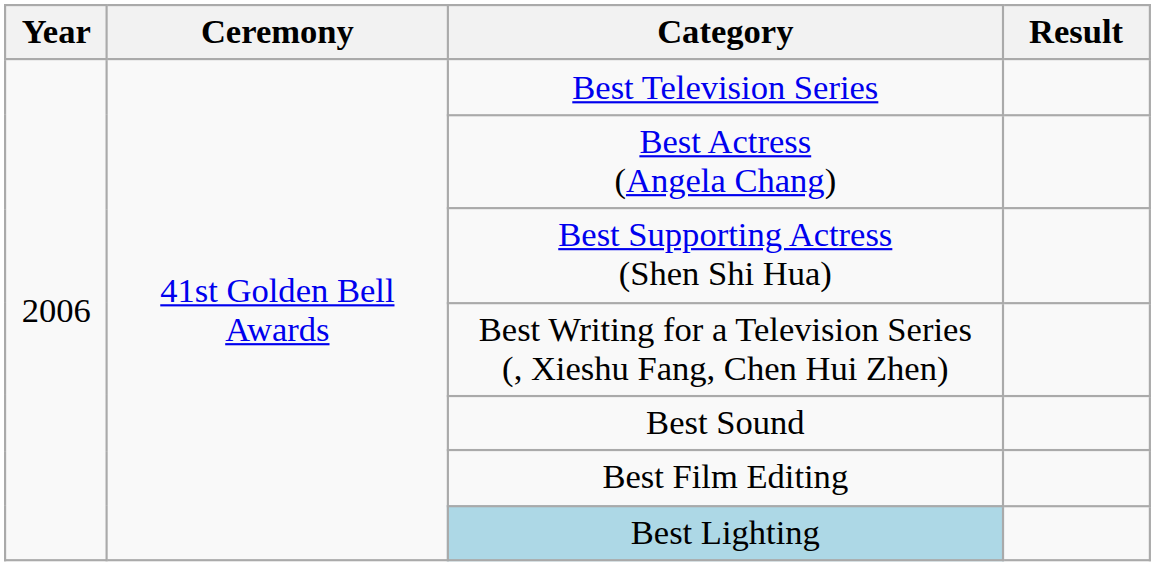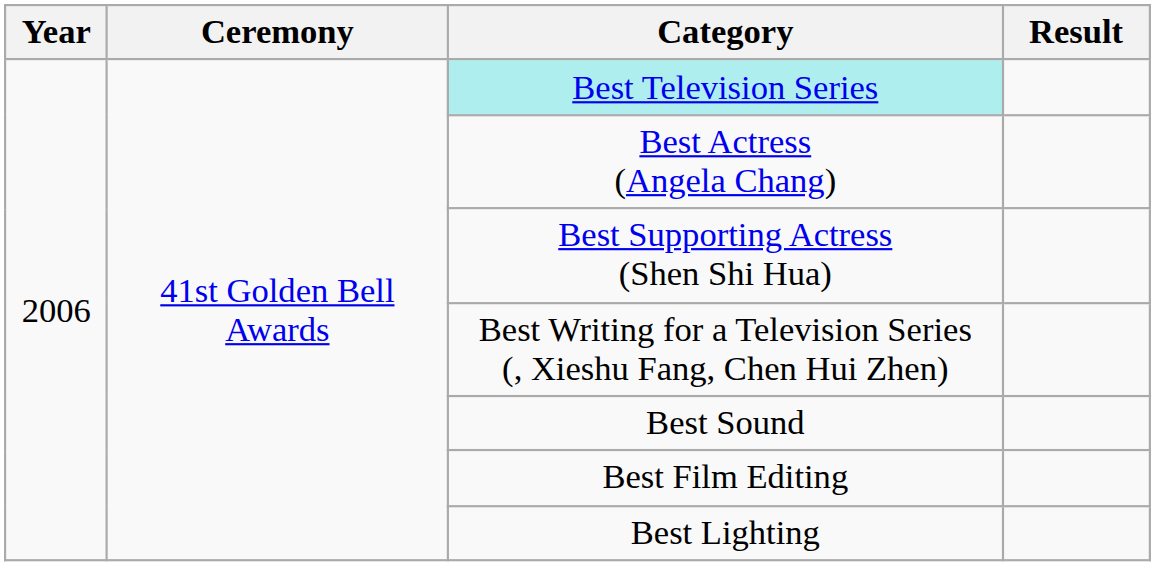(725, 86) no background -> (725, 86) paleturquoise background
(725, 532) lightblue background -> (725, 532) no background
